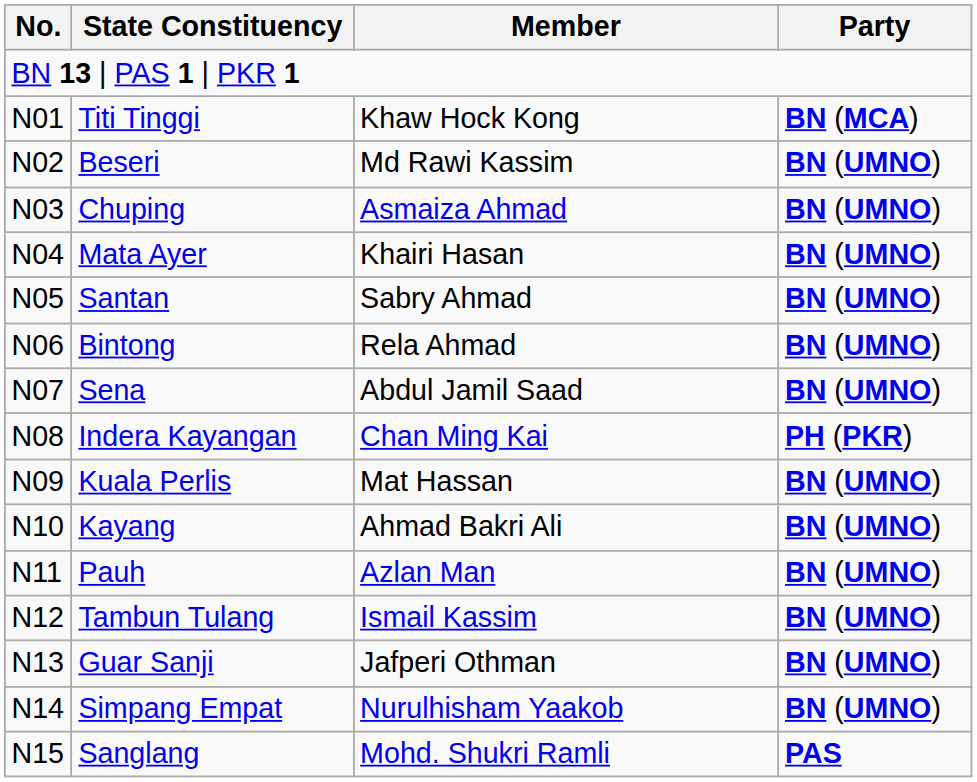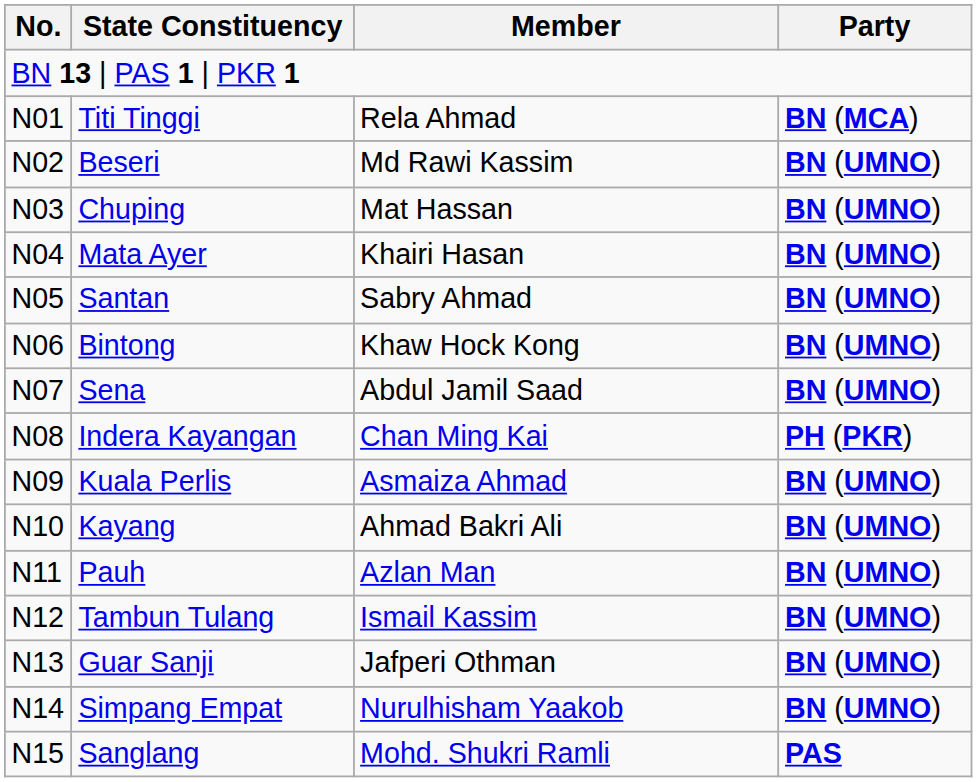(470, 118) Khaw Hock Kong -> (438, 118) Rela Ahmad
(464, 208) Asmaiza Ahmad -> (437, 208) Mat Hassan
(438, 345) Rela Ahmad -> (470, 345) Khaw Hock Kong
(437, 481) Mat Hassan -> (464, 481) Asmaiza Ahmad
